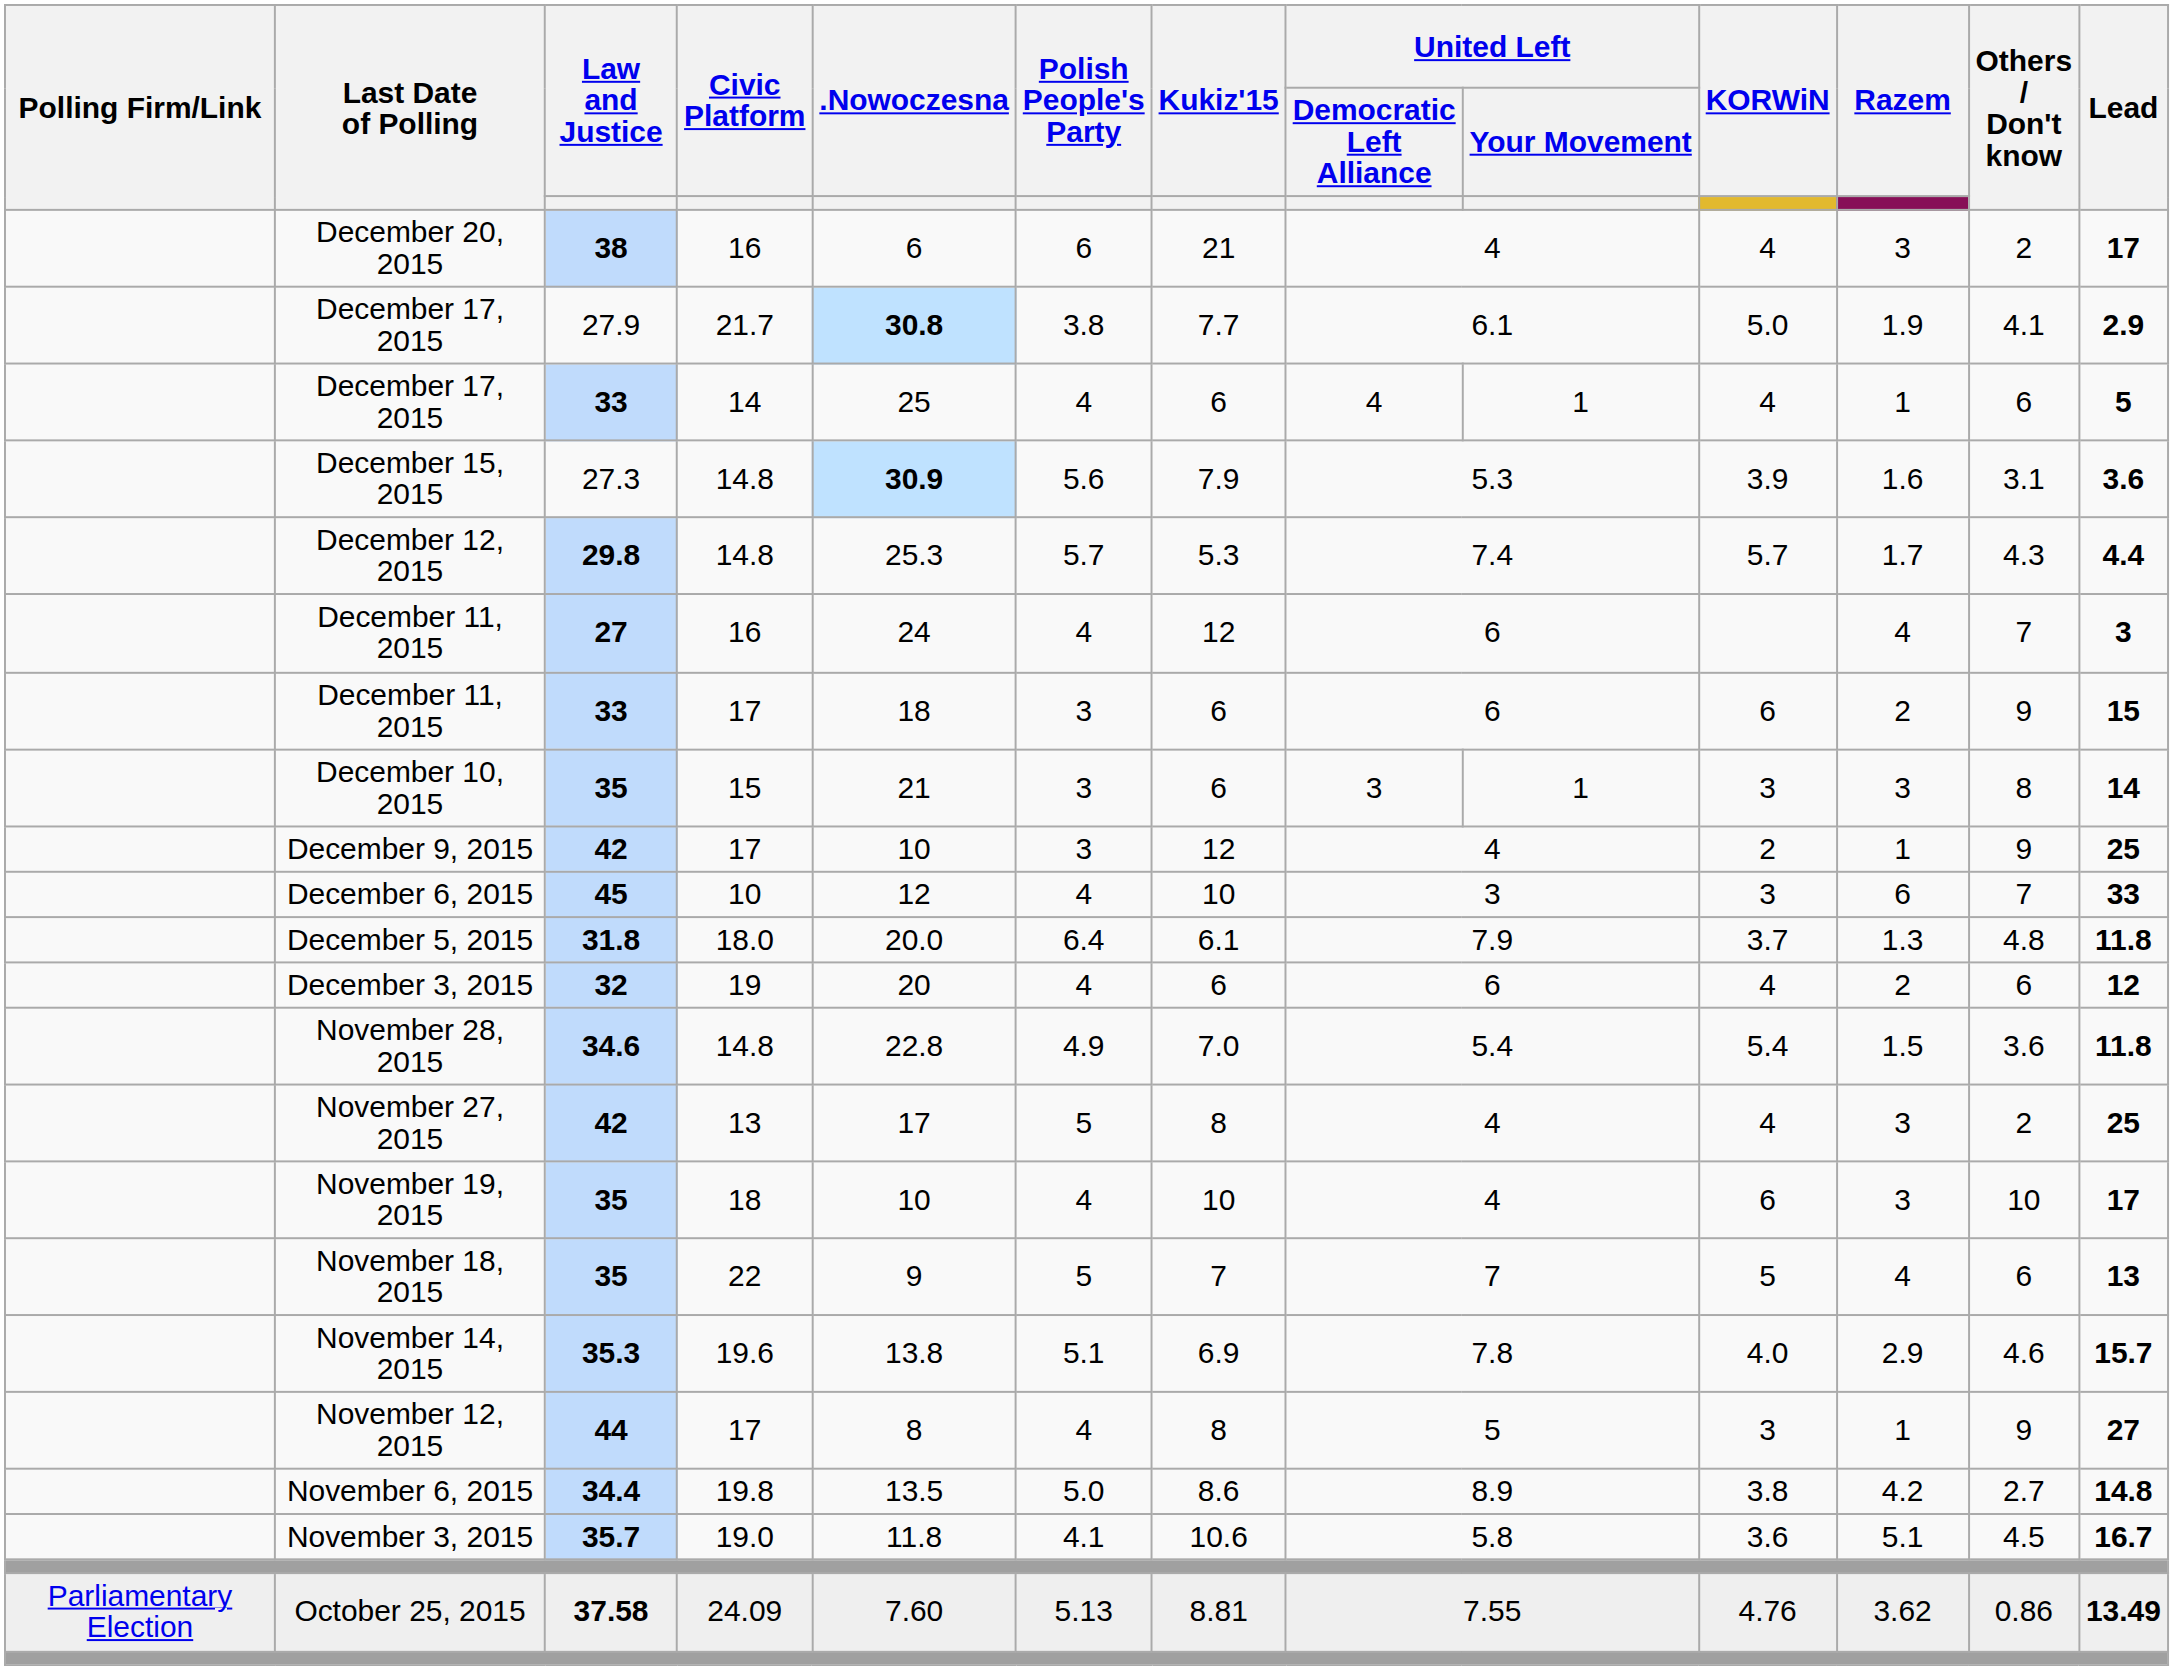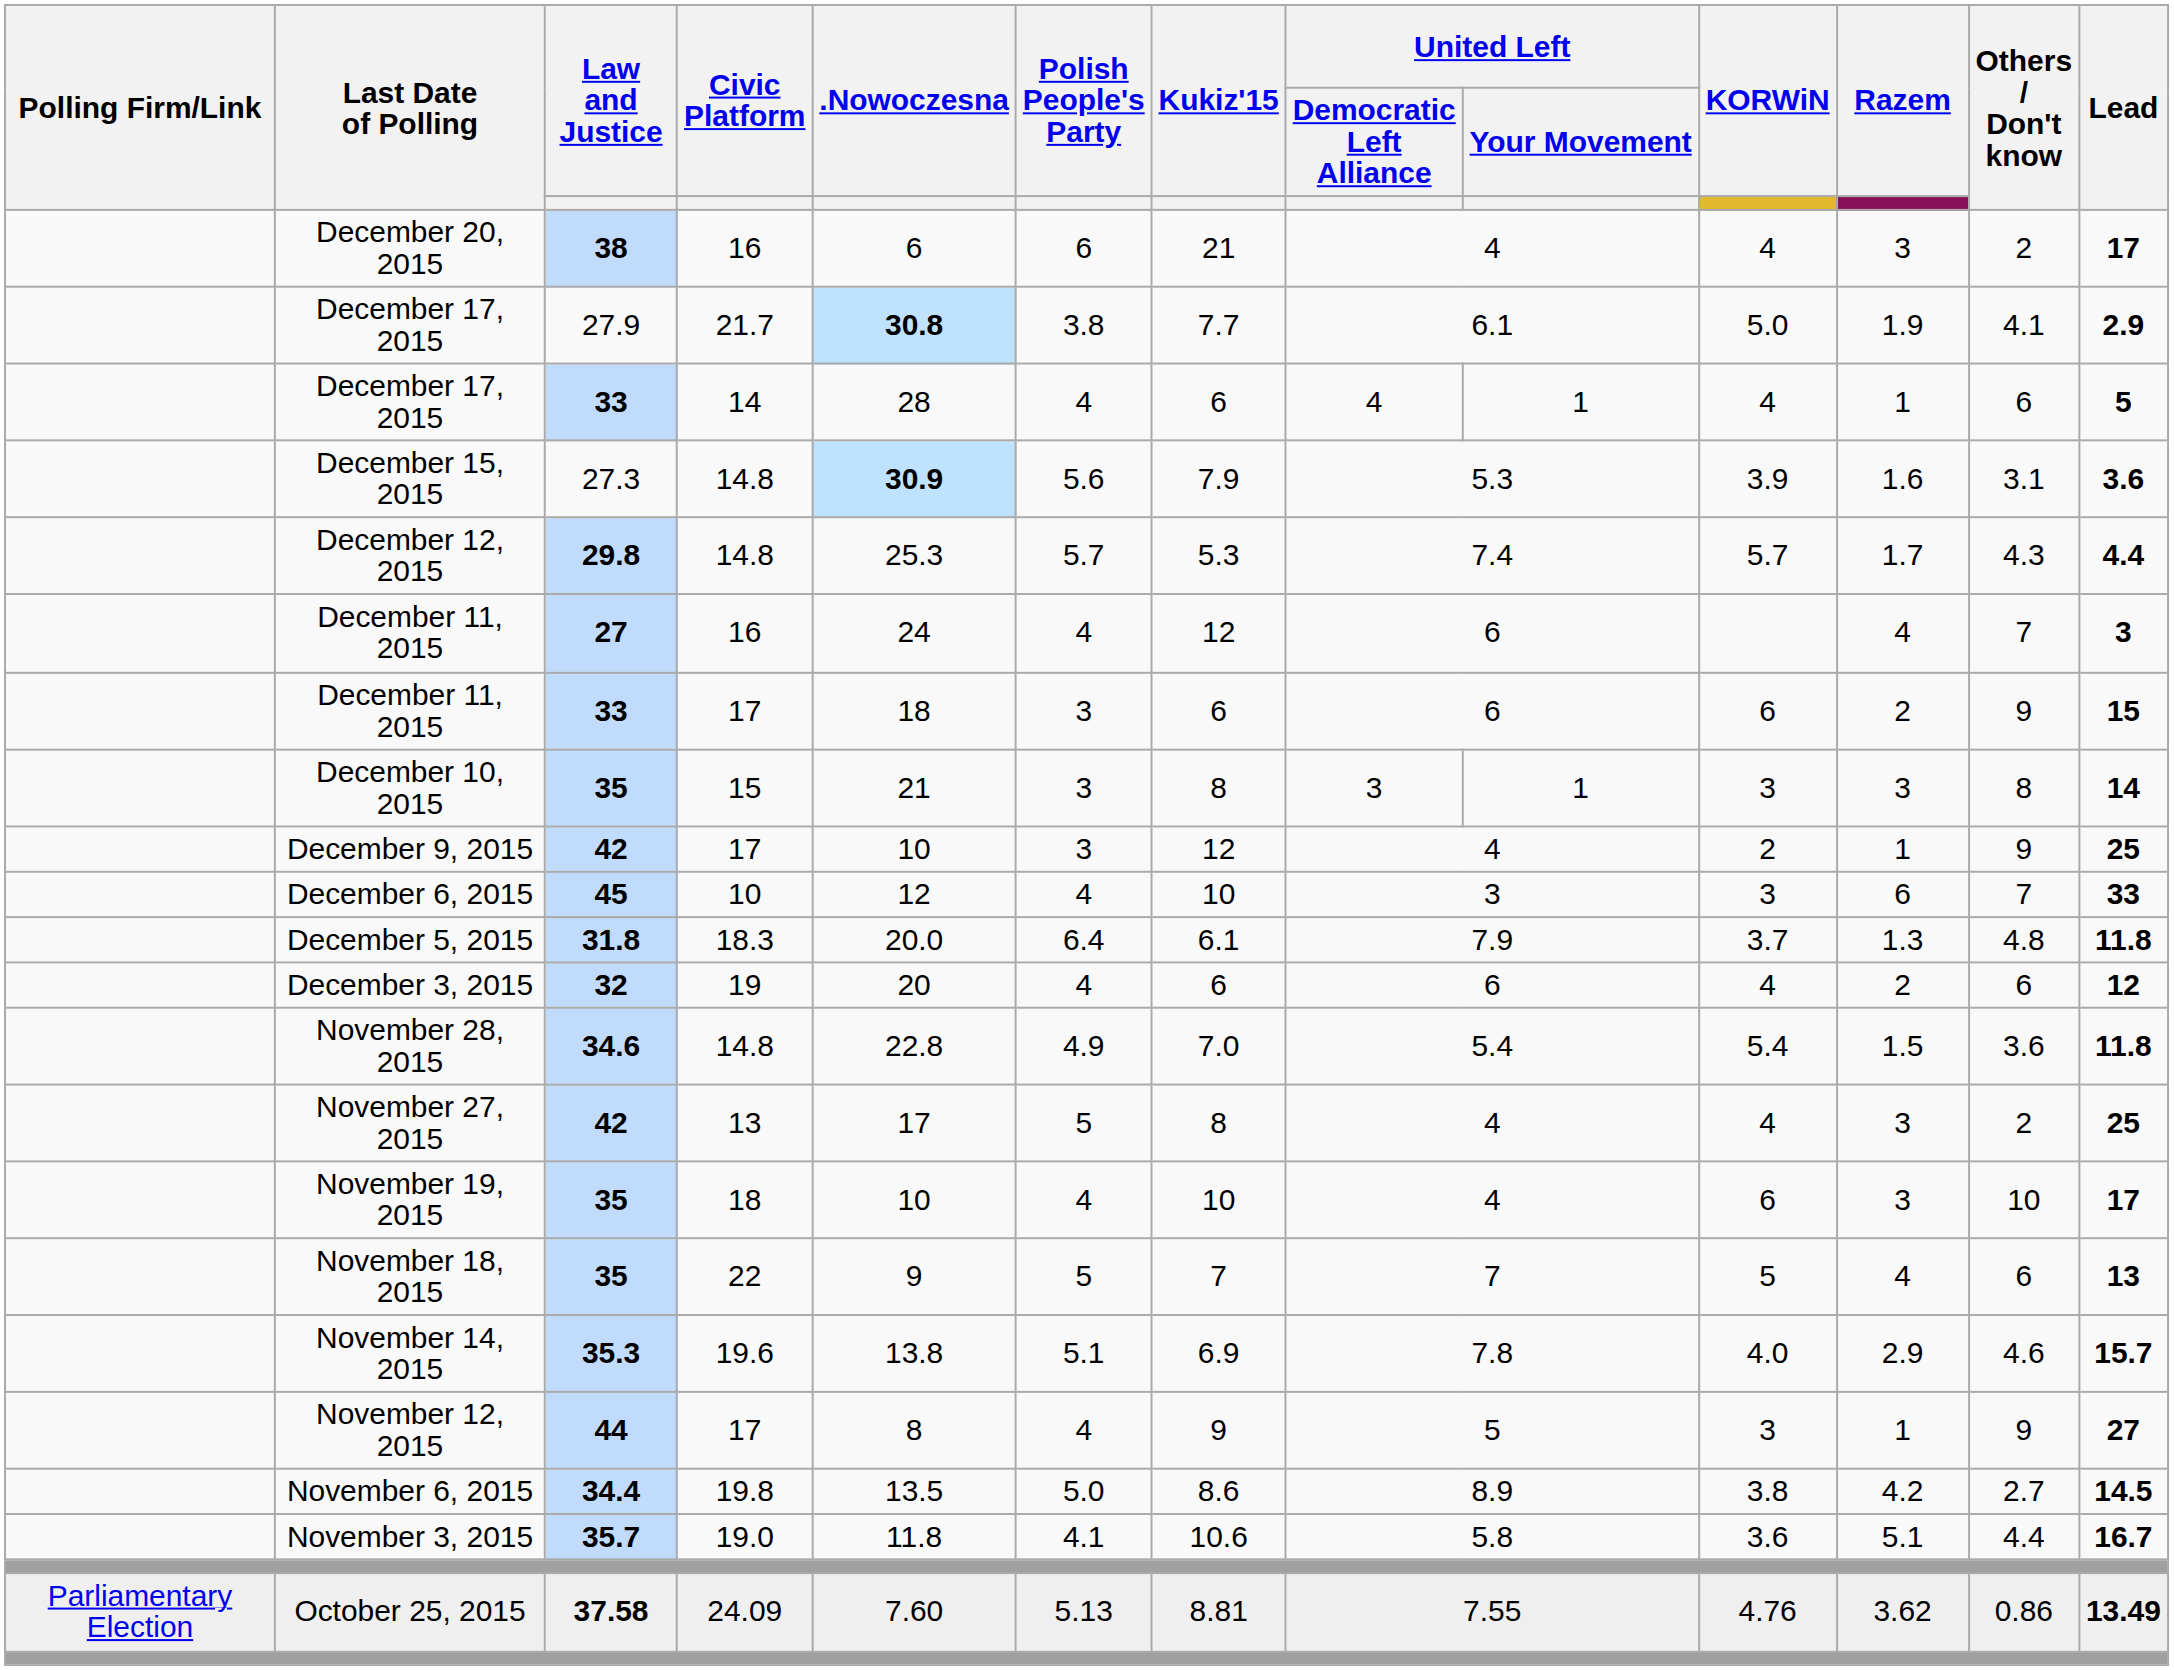(914, 402) 25 -> (914, 402) 28
(1219, 786) 6 -> (1219, 786) 8
(745, 939) 18.0 -> (745, 939) 18.3
(1219, 1430) 8 -> (1219, 1430) 9
(2123, 1491) 14.8 -> (2123, 1491) 14.5
(2024, 1537) 4.5 -> (2024, 1537) 4.4
